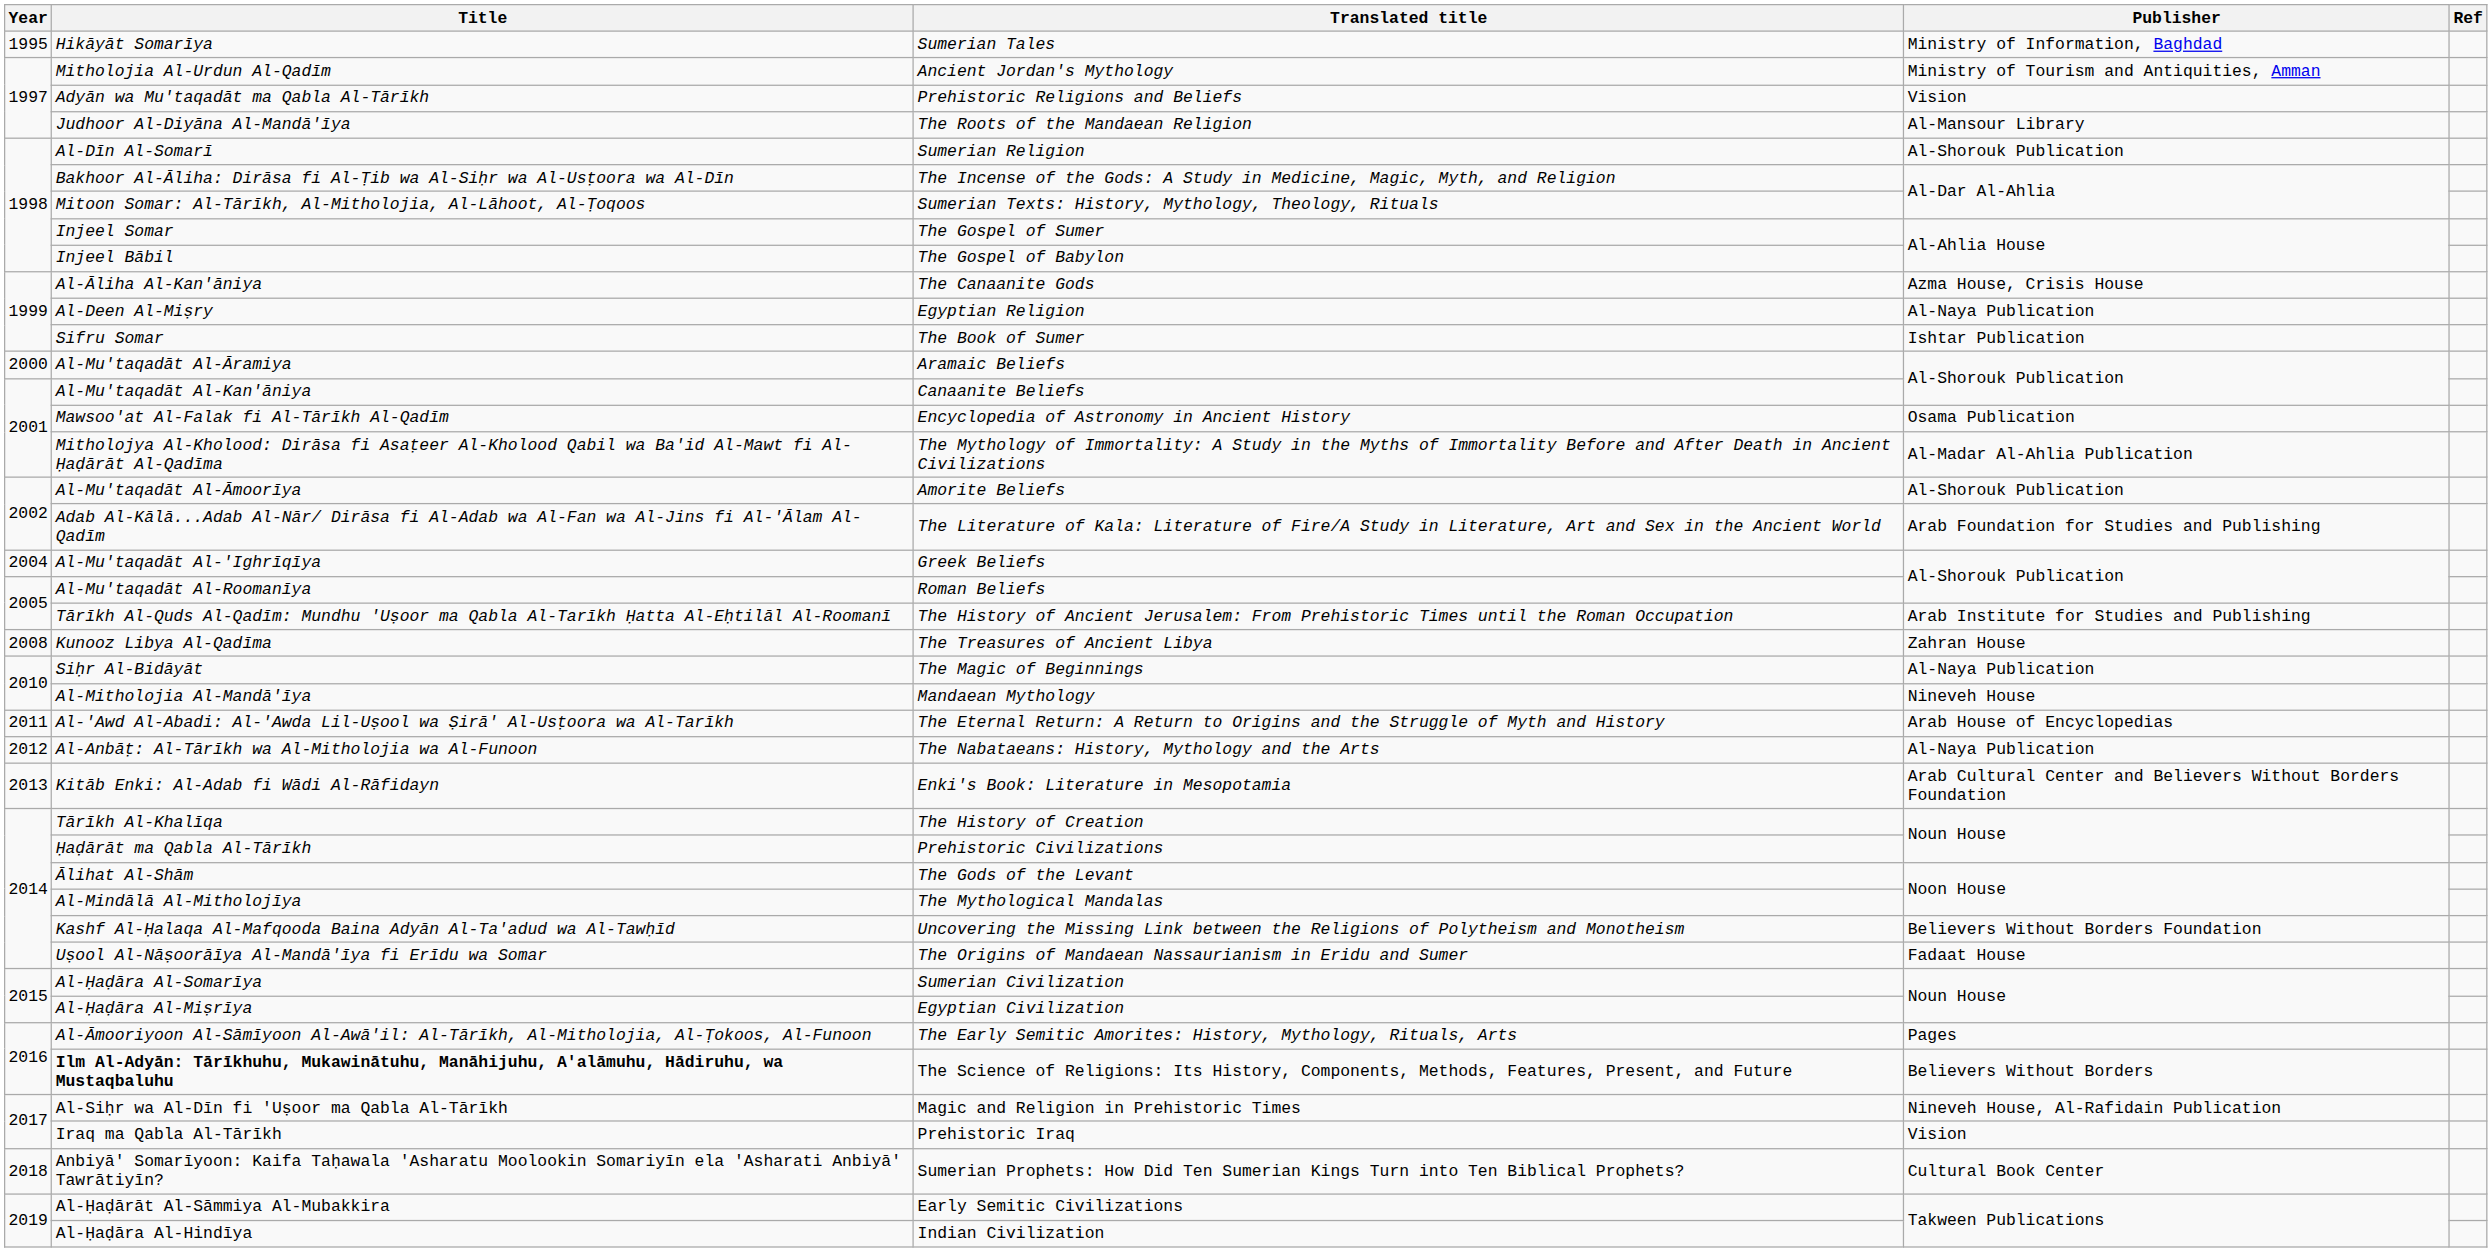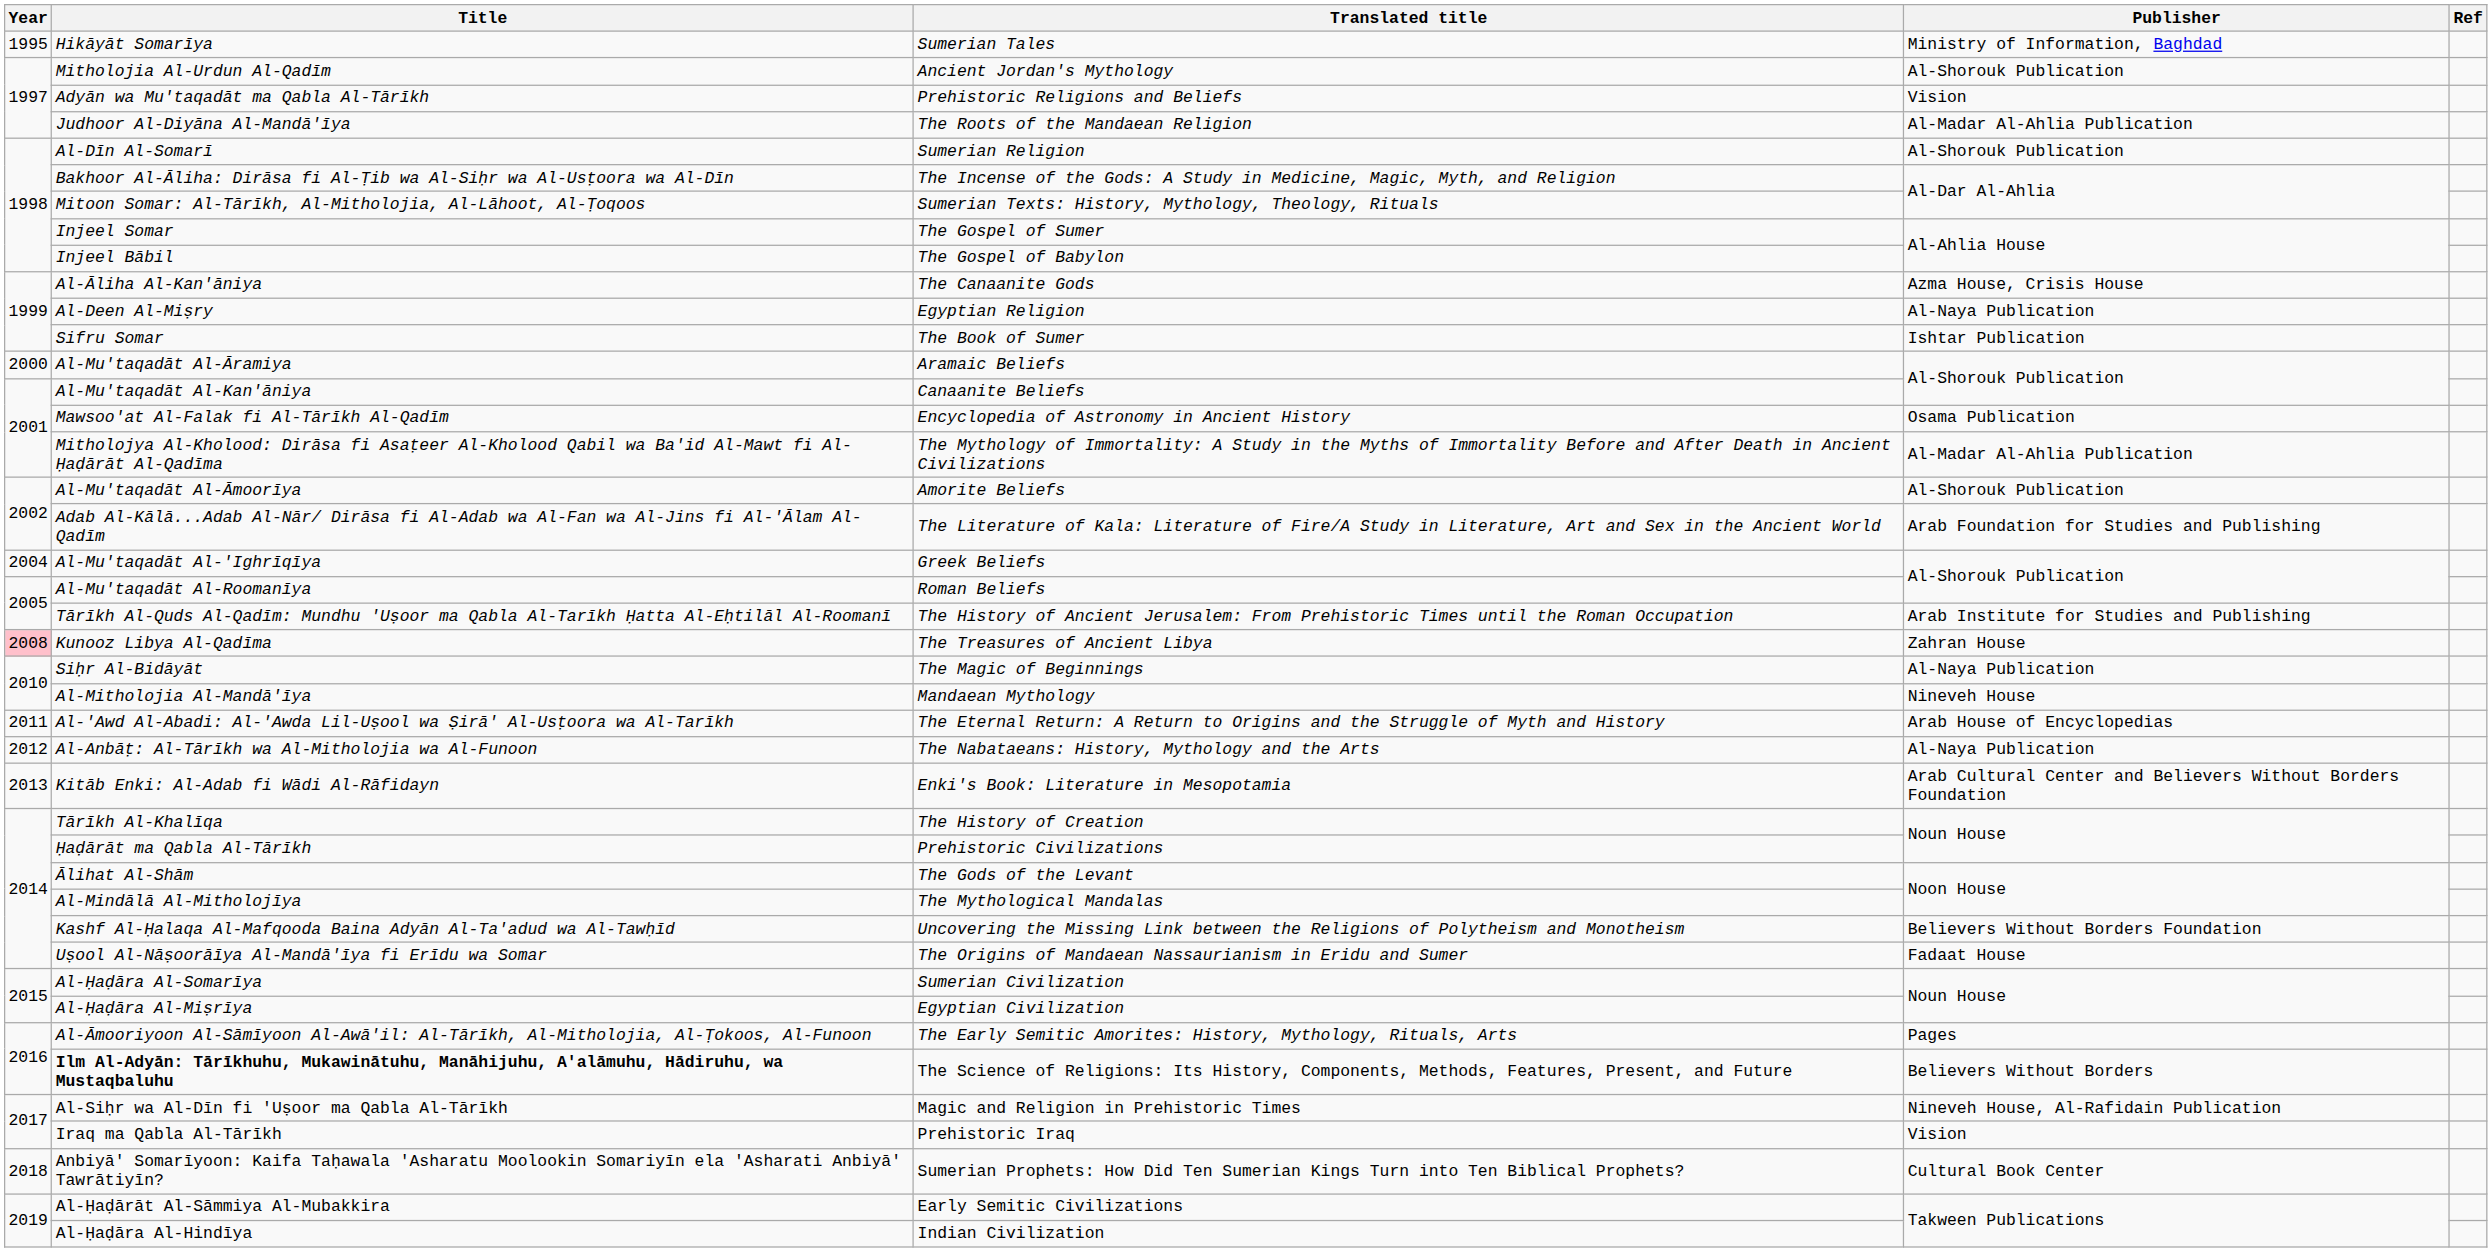(2114, 71) Ministry of Tourism and Antiquities, Amman -> (2016, 71) Al-Shorouk Publication
(1996, 125) Al-Mansour Library -> (2050, 125) Al-Madar Al-Ahlia Publication
(28, 643) no background -> (28, 643) pink background
